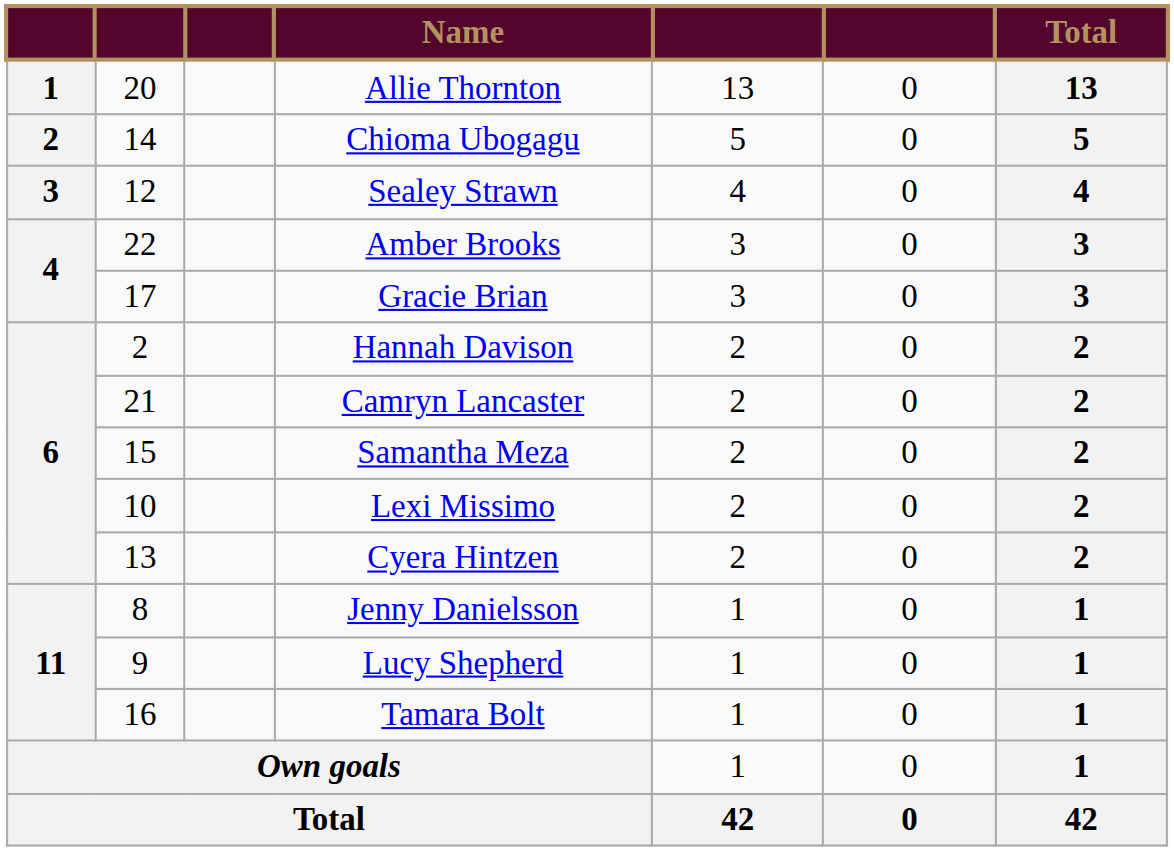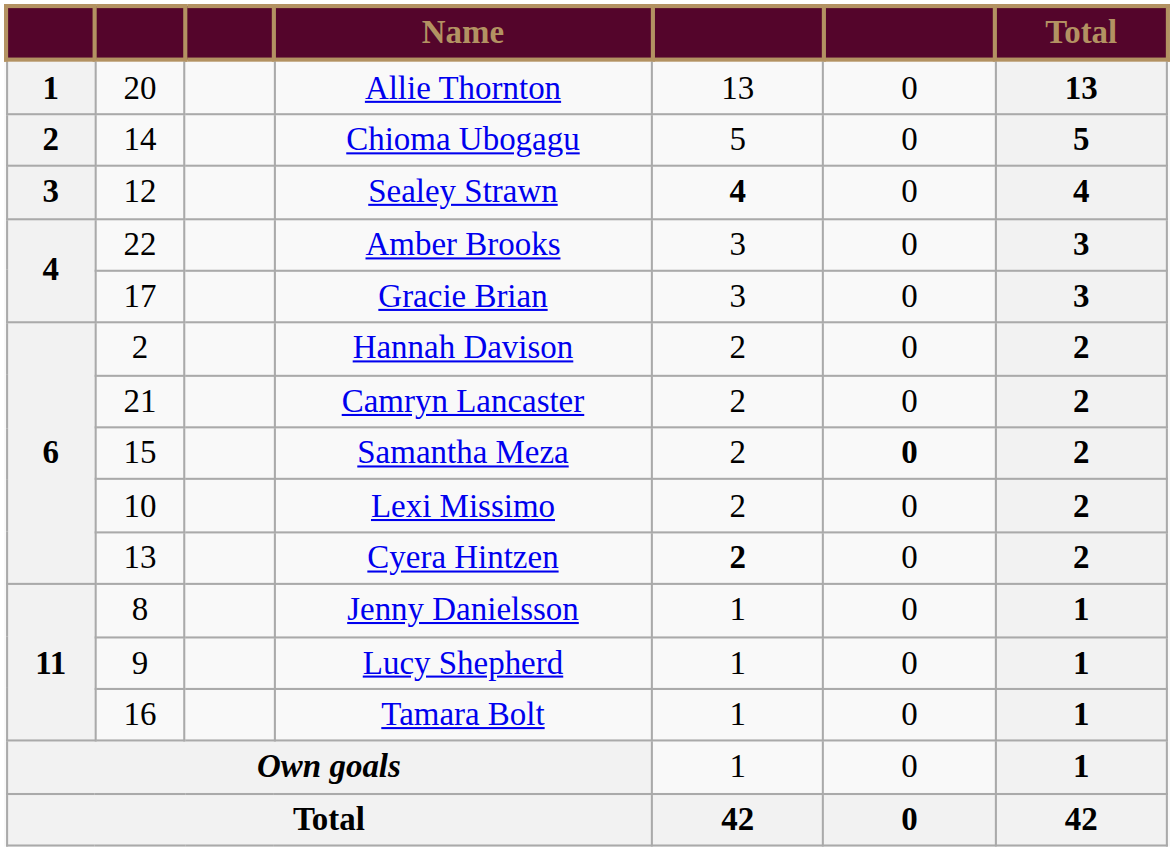(738, 191) normal -> (738, 191) bold
(909, 452) normal -> (909, 452) bold
(738, 557) normal -> (738, 557) bold
